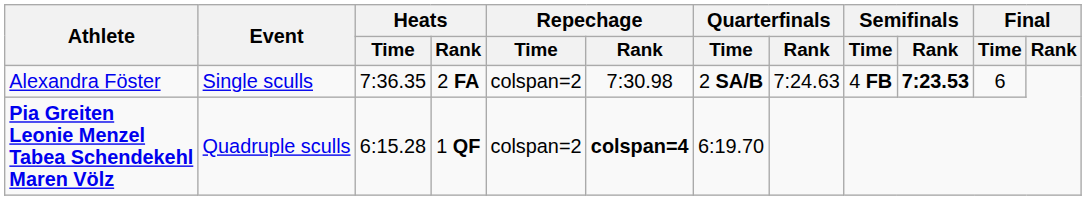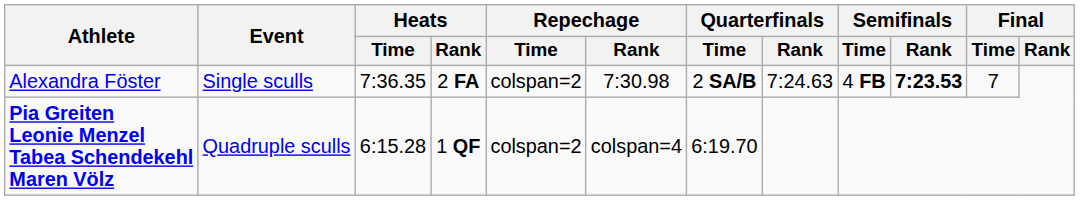(1000, 82) 6 -> (993, 82) 7
(640, 146) bold -> (636, 146) normal
